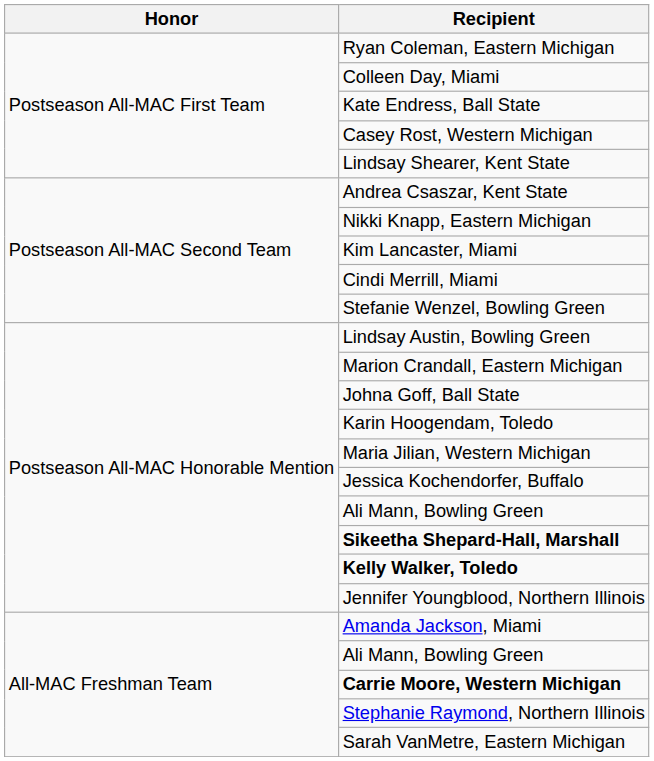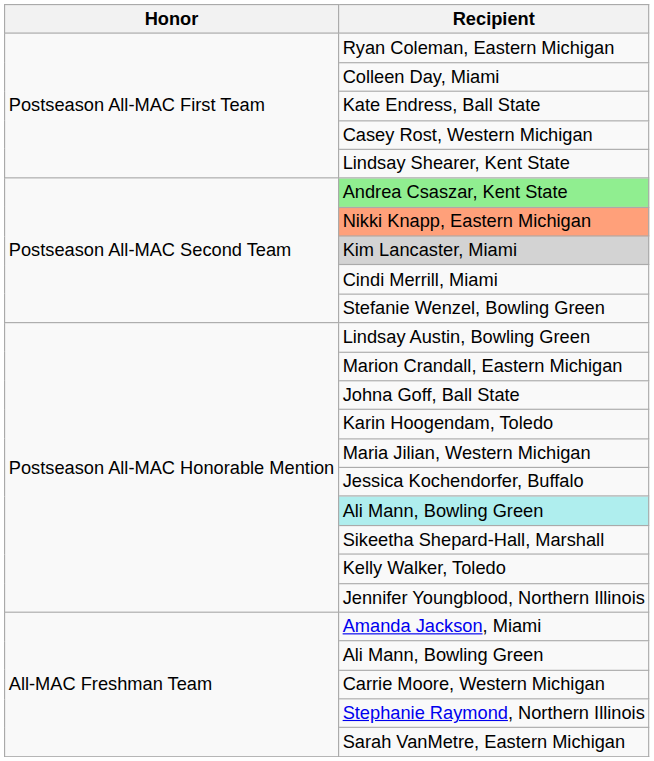(455, 192) no background -> (455, 192) lightgreen background
(467, 221) no background -> (467, 221) lightsalmon background
(430, 250) no background -> (430, 250) lightgrey background
(443, 510) no background -> (443, 510) paleturquoise background
(481, 539) bold -> (473, 539) normal
(430, 568) bold -> (424, 568) normal
(482, 684) bold -> (474, 684) normal
